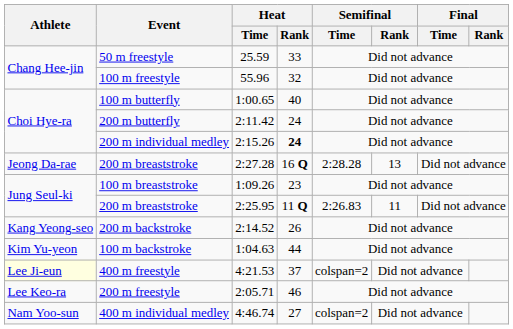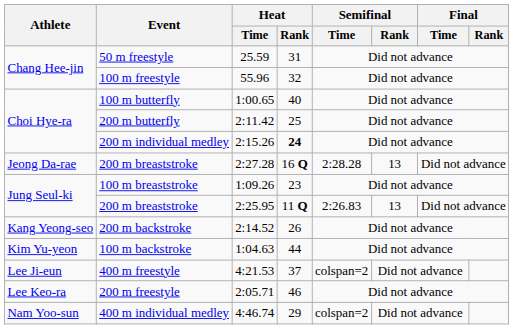(295, 57) 33 -> (295, 57) 31
(295, 121) 24 -> (295, 121) 25
(395, 206) 11 -> (395, 206) 13
(35, 270) lightyellow background -> (35, 270) no background
(295, 313) 27 -> (295, 313) 29
